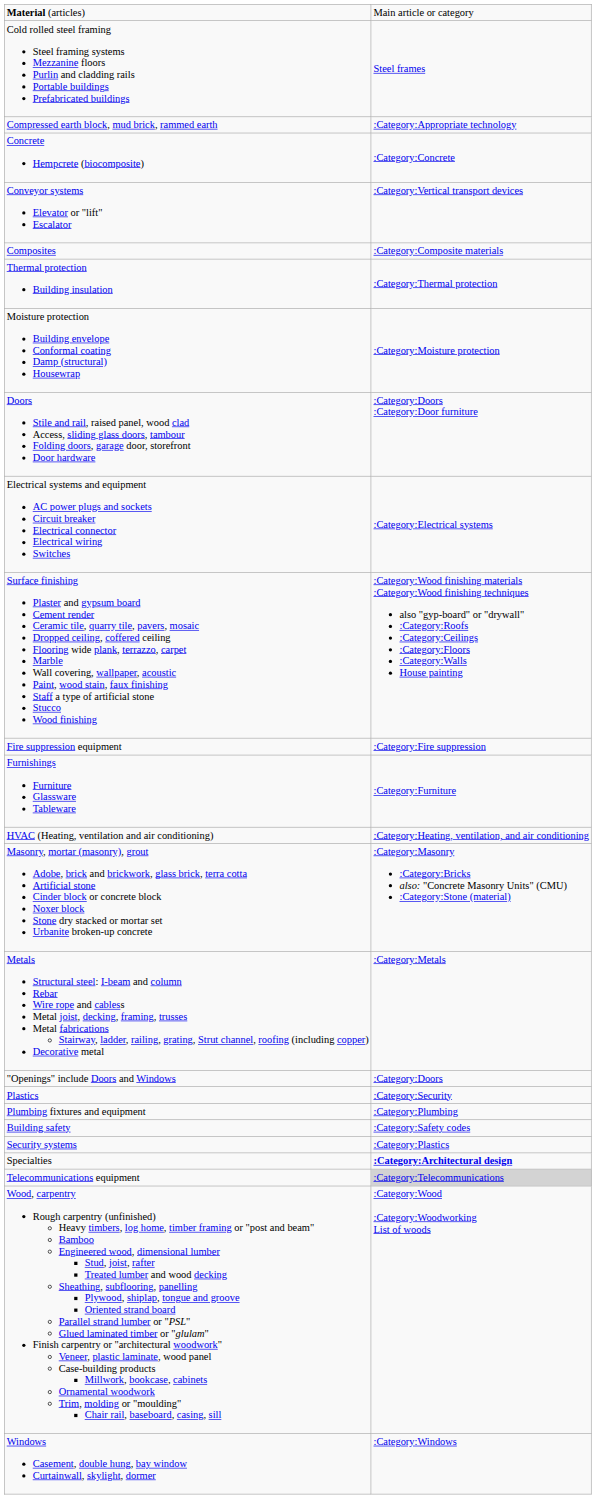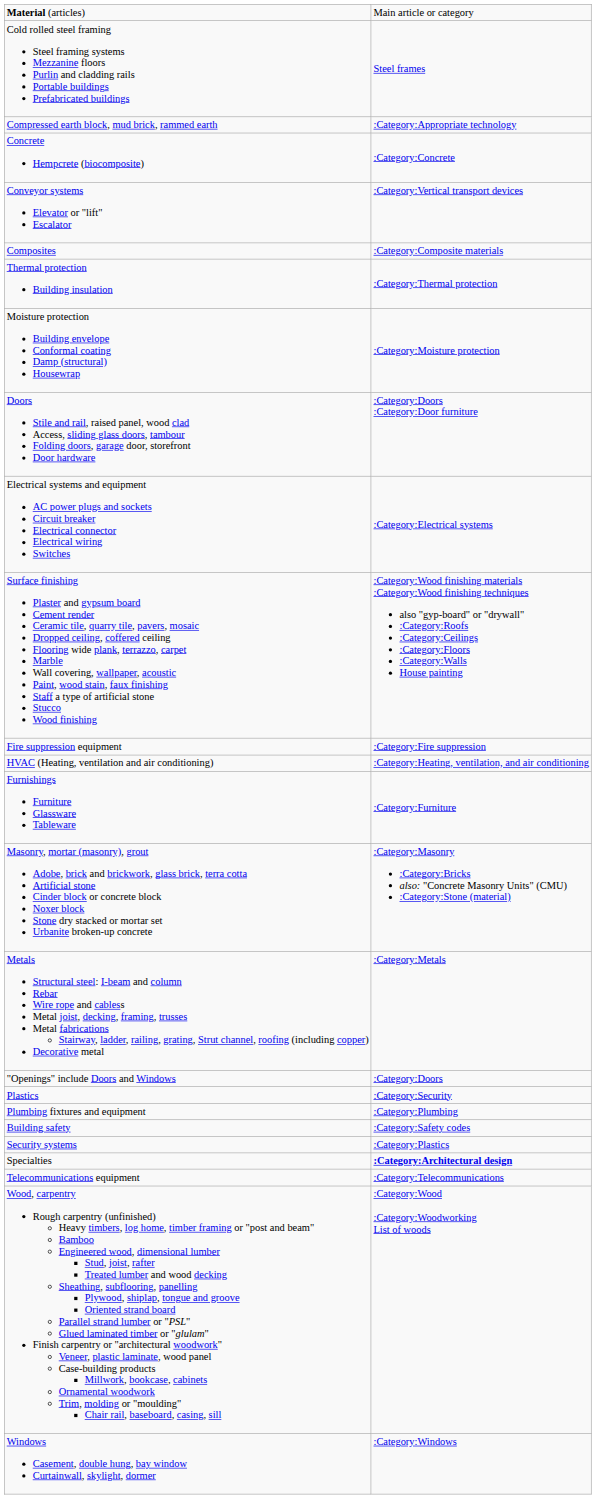rows swapped: (188, 786) <-> (110, 835)
(439, 1177) lightgrey background -> (439, 1177) no background
